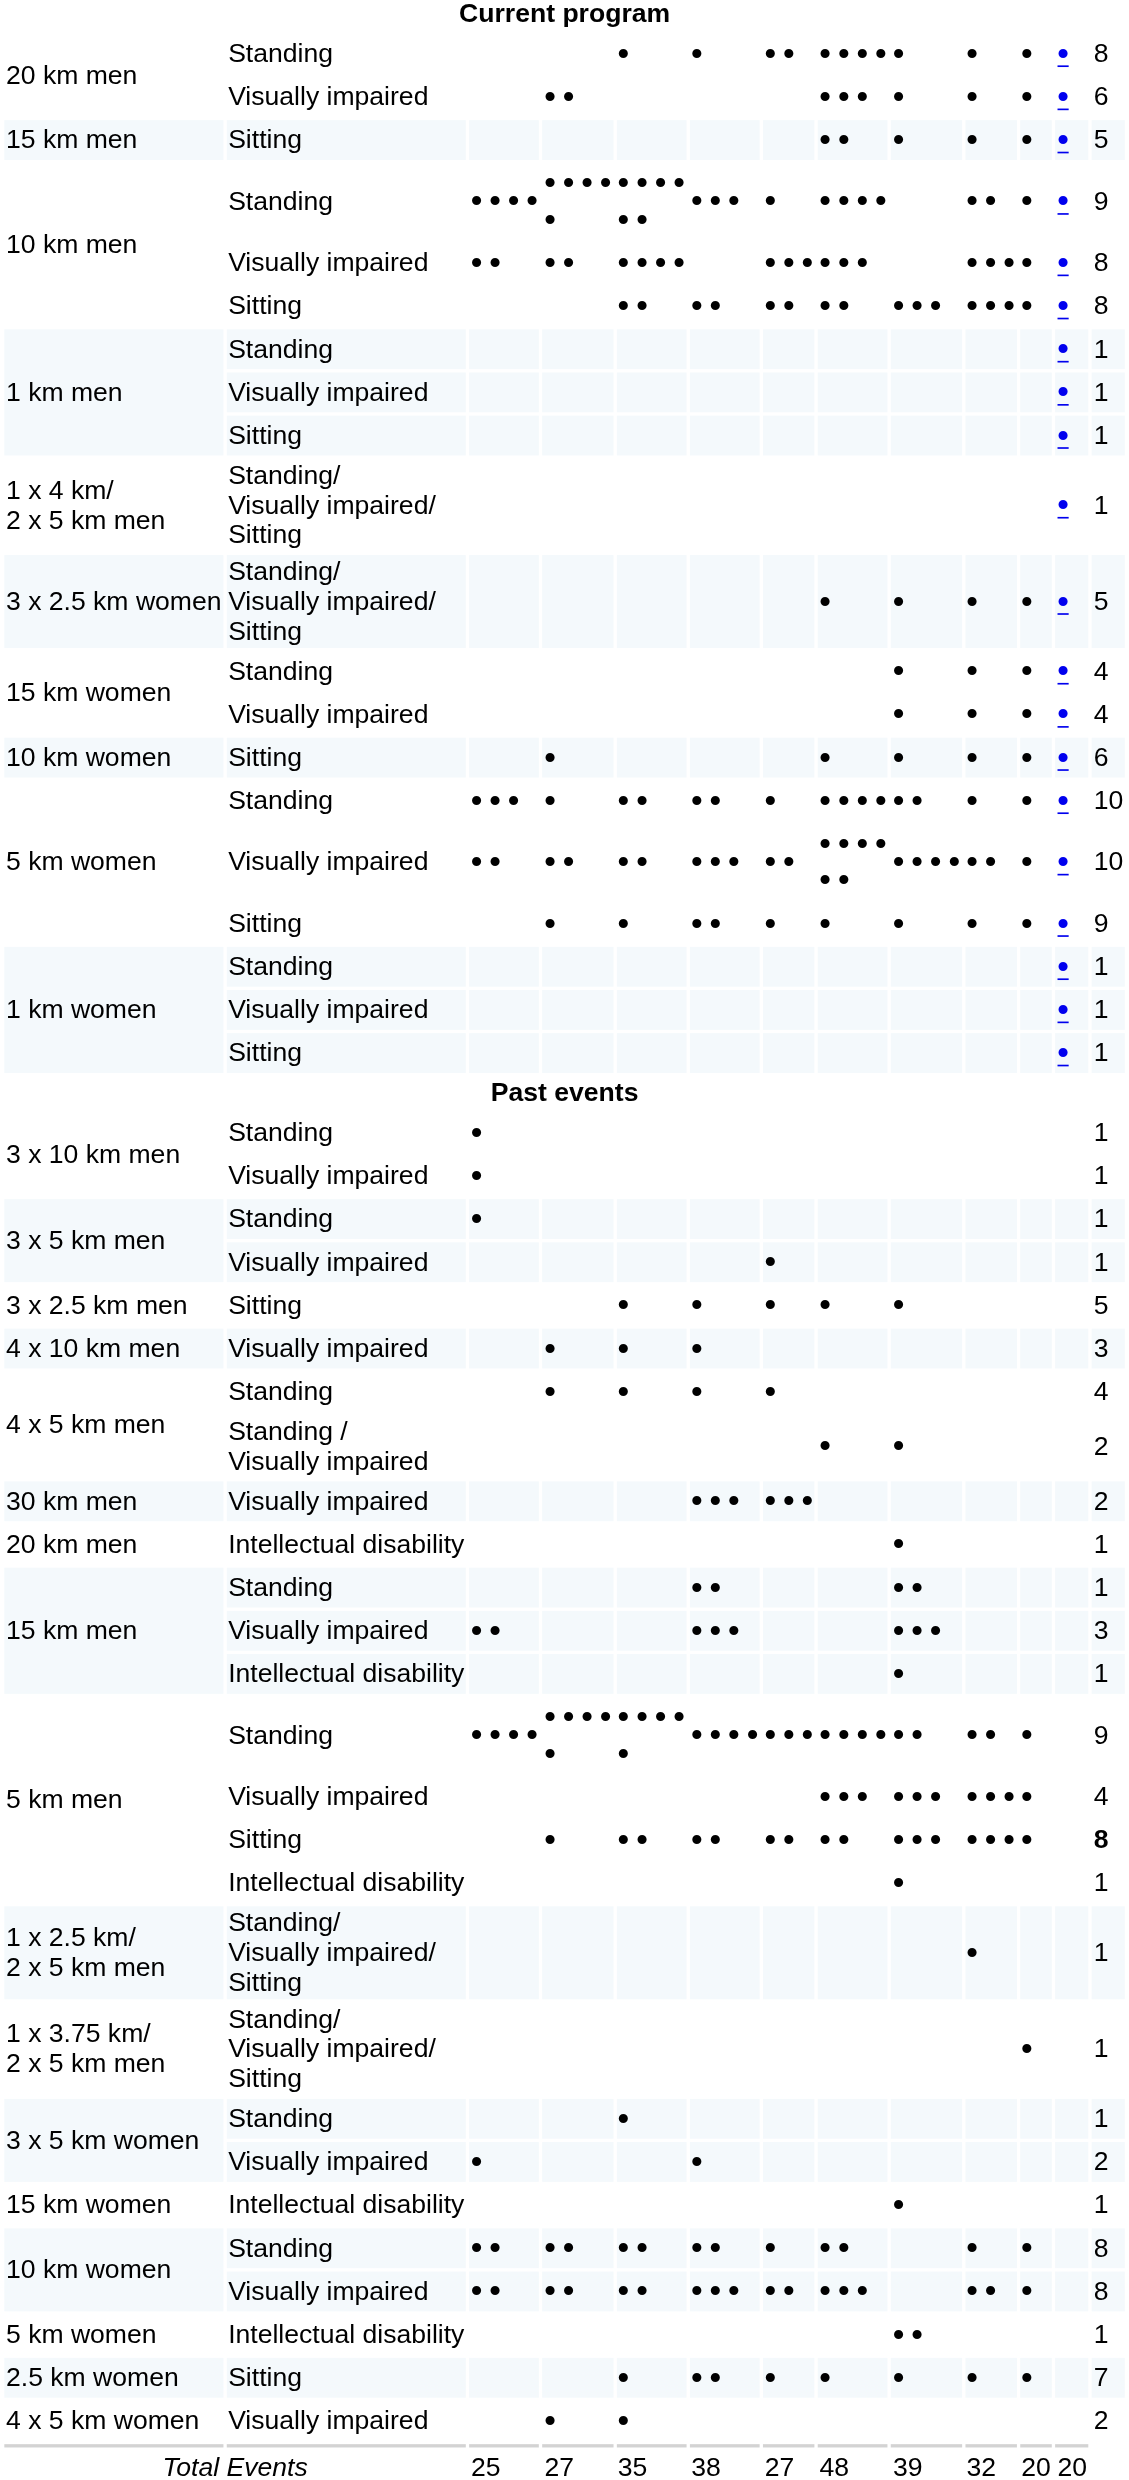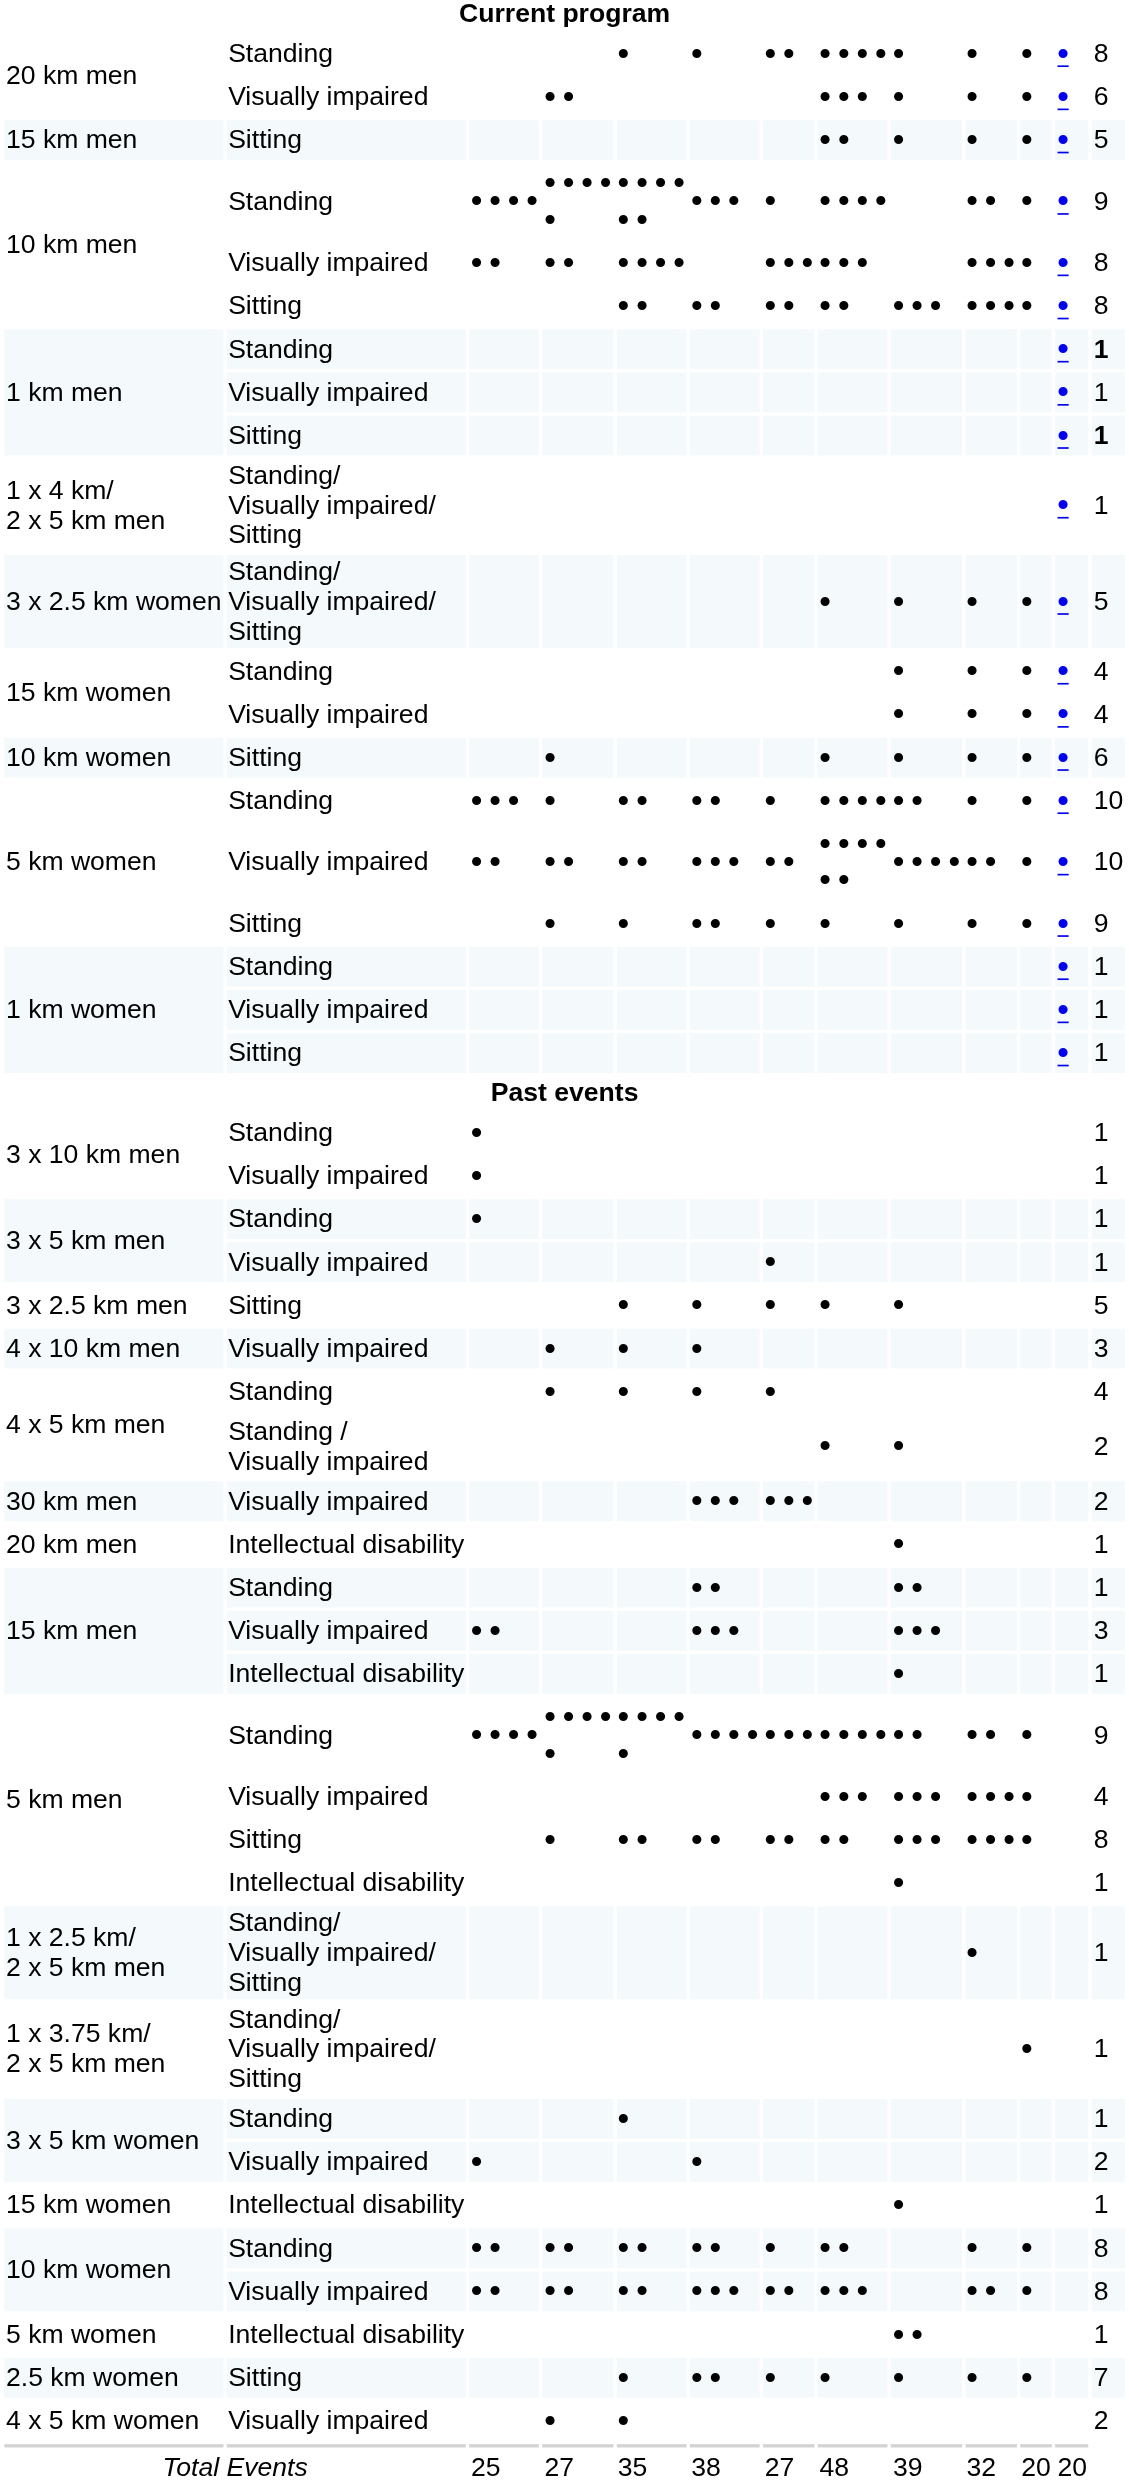(1101, 348) normal -> (1101, 348) bold
(1101, 435) normal -> (1101, 435) bold
(1101, 1839) bold -> (1101, 1839) normal
